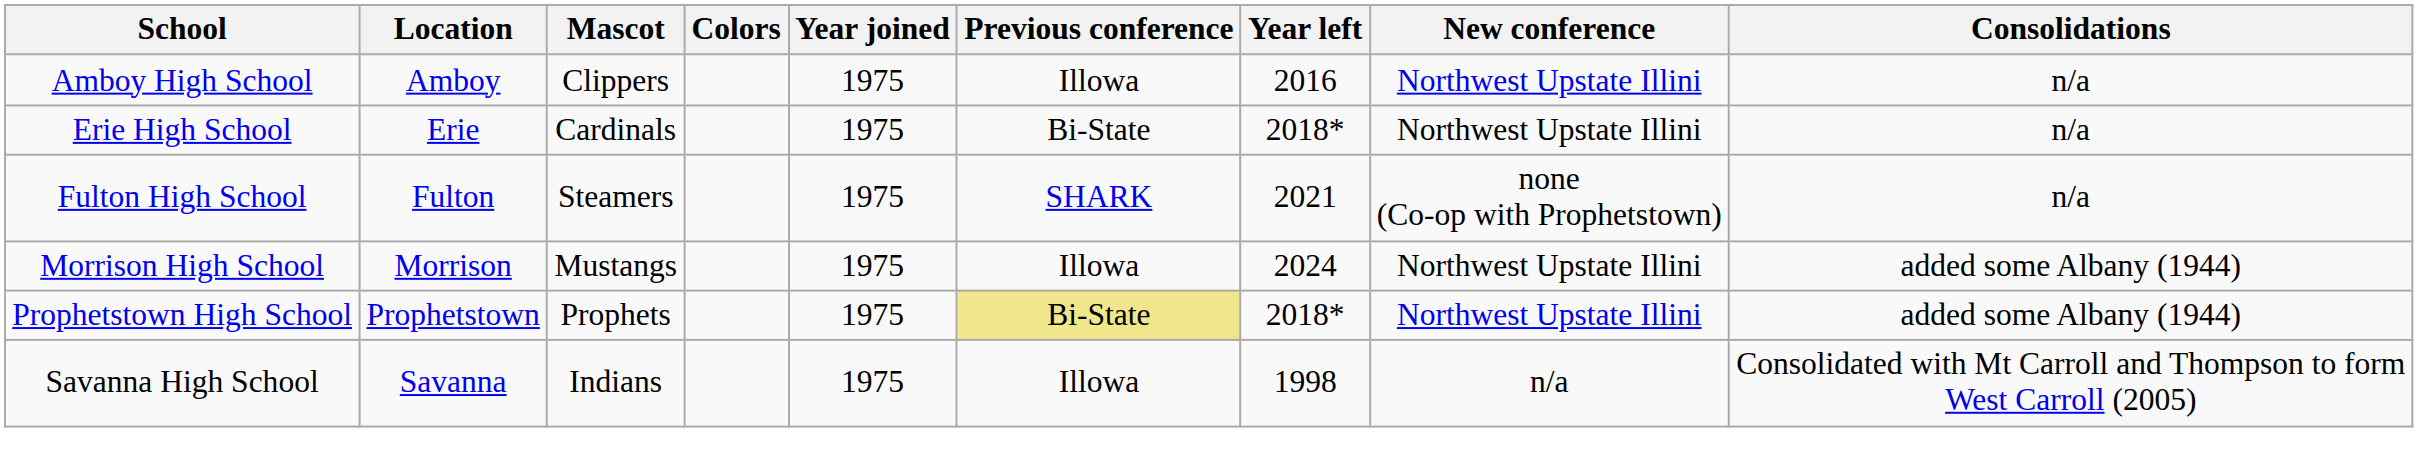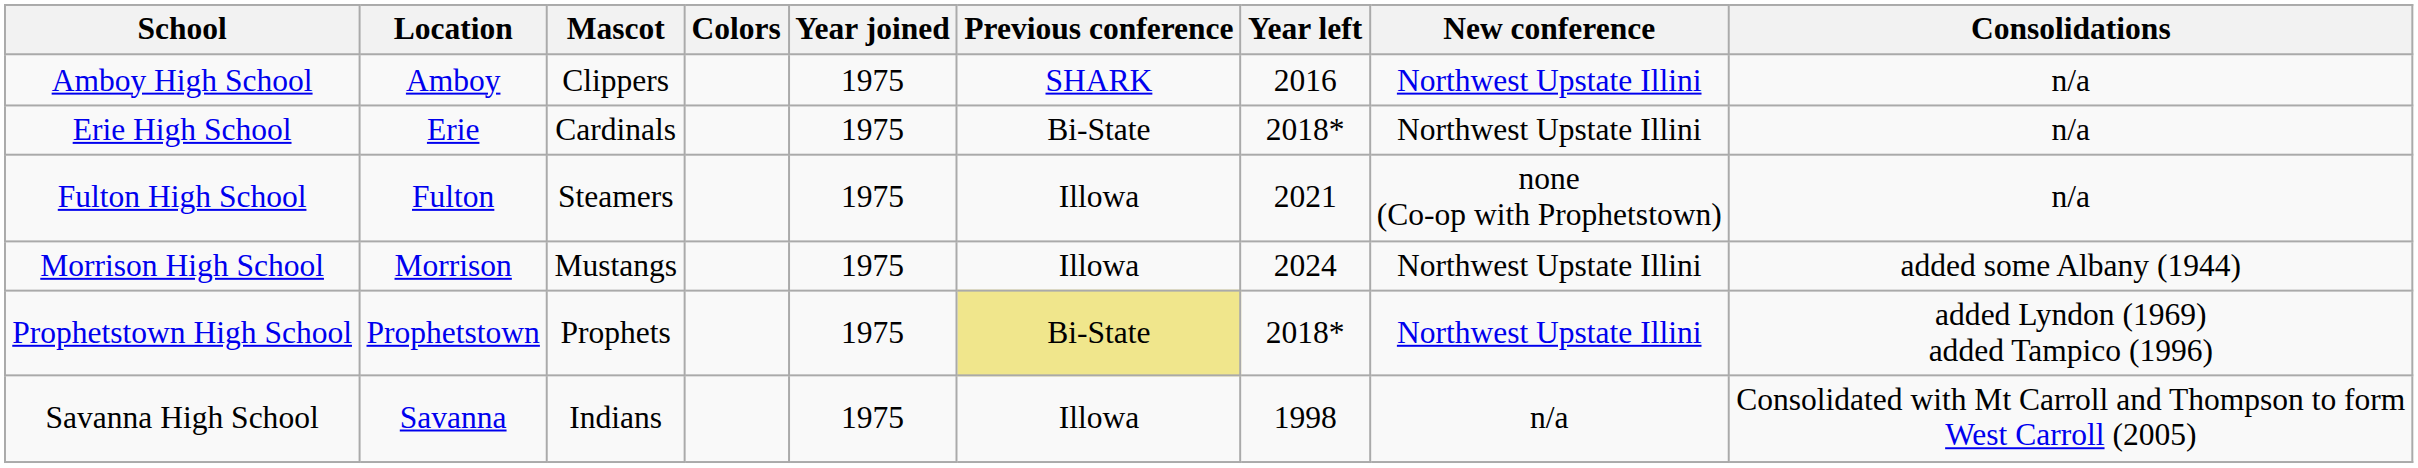(1099, 79) Illowa -> (1099, 79) SHARK
(1099, 197) SHARK -> (1099, 197) Illowa
(2071, 314) added some Albany (1944) -> (2071, 332) added Lyndon (1969) added Tampico (1996)
